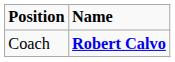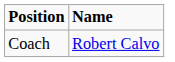(119, 43) bold -> (116, 43) normal
